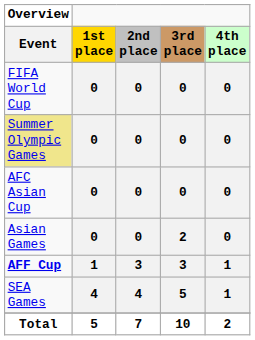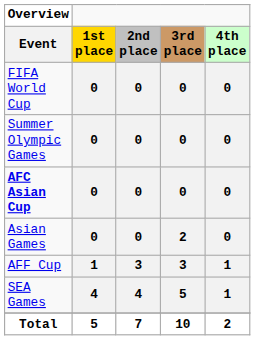(34, 140) khaki background -> (34, 140) no background
(27, 192) normal -> (27, 192) bold
(34, 266) bold -> (34, 266) normal
